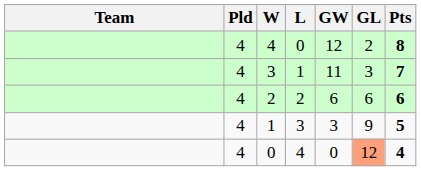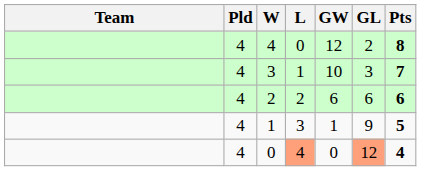(334, 71) 11 -> (334, 71) 10
(334, 125) 3 -> (334, 125) 1
(300, 152) no background -> (300, 152) lightsalmon background
